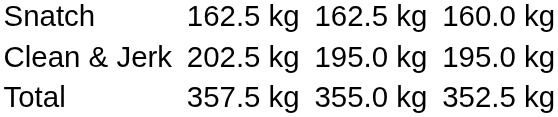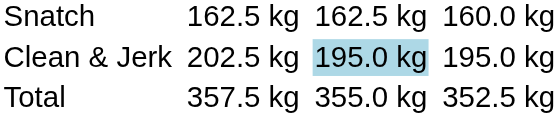(371, 57) no background -> (371, 57) lightblue background
